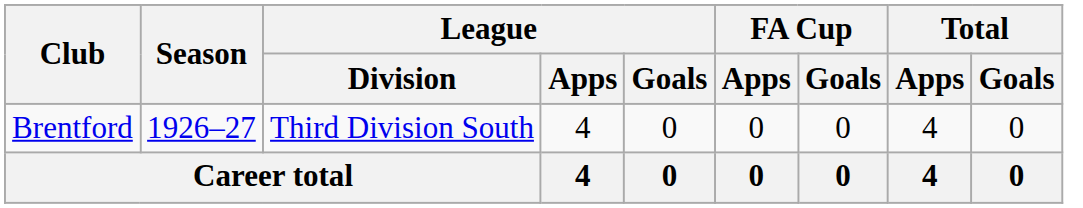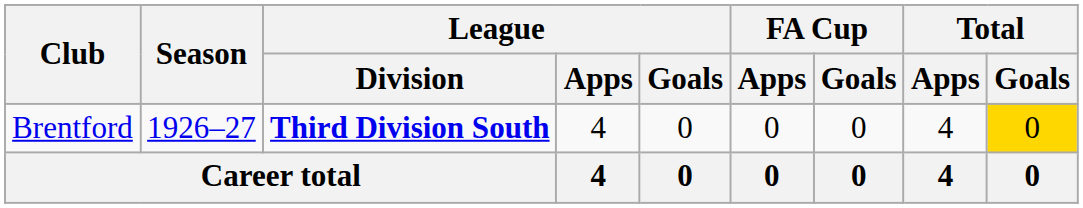(402, 127) normal -> (410, 127) bold
(1017, 127) no background -> (1032, 127) gold background
